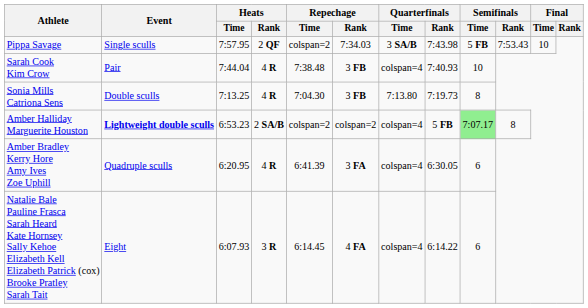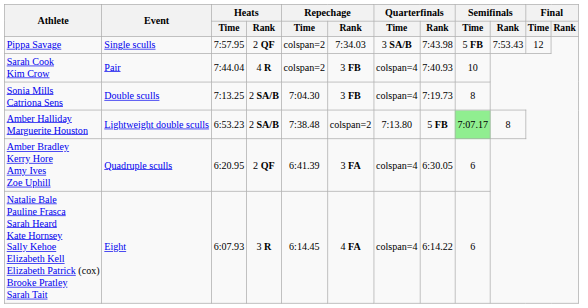(543, 45) 10 -> (538, 45) 12
(309, 68) 7:38.48 -> (304, 68) colspan=2
(269, 96) 4 R -> (264, 96) 2 SA/B
(402, 96) 7:13.80 -> (397, 96) colspan=4
(159, 125) bold -> (157, 125) normal
(309, 125) colspan=2 -> (304, 125) 7:38.48
(402, 125) colspan=4 -> (397, 125) 7:13.80
(269, 165) 4 R -> (264, 165) 2 QF
